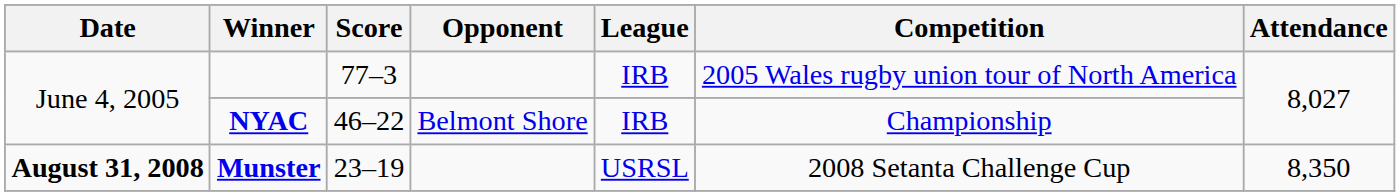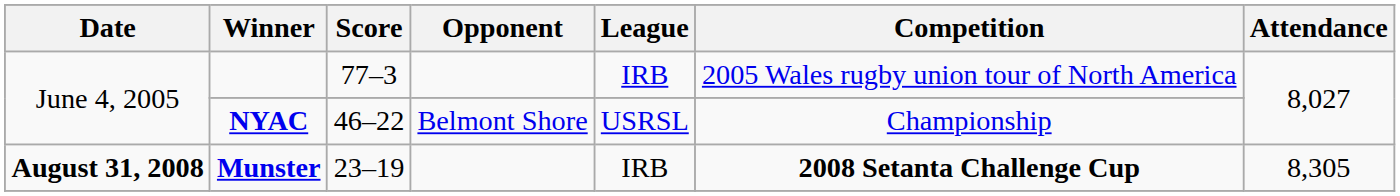(645, 121) IRB -> (645, 121) USRSL
(645, 167) USRSL -> (645, 167) IRB
(969, 167) normal -> (969, 167) bold
(1319, 167) 8,350 -> (1319, 167) 8,305
